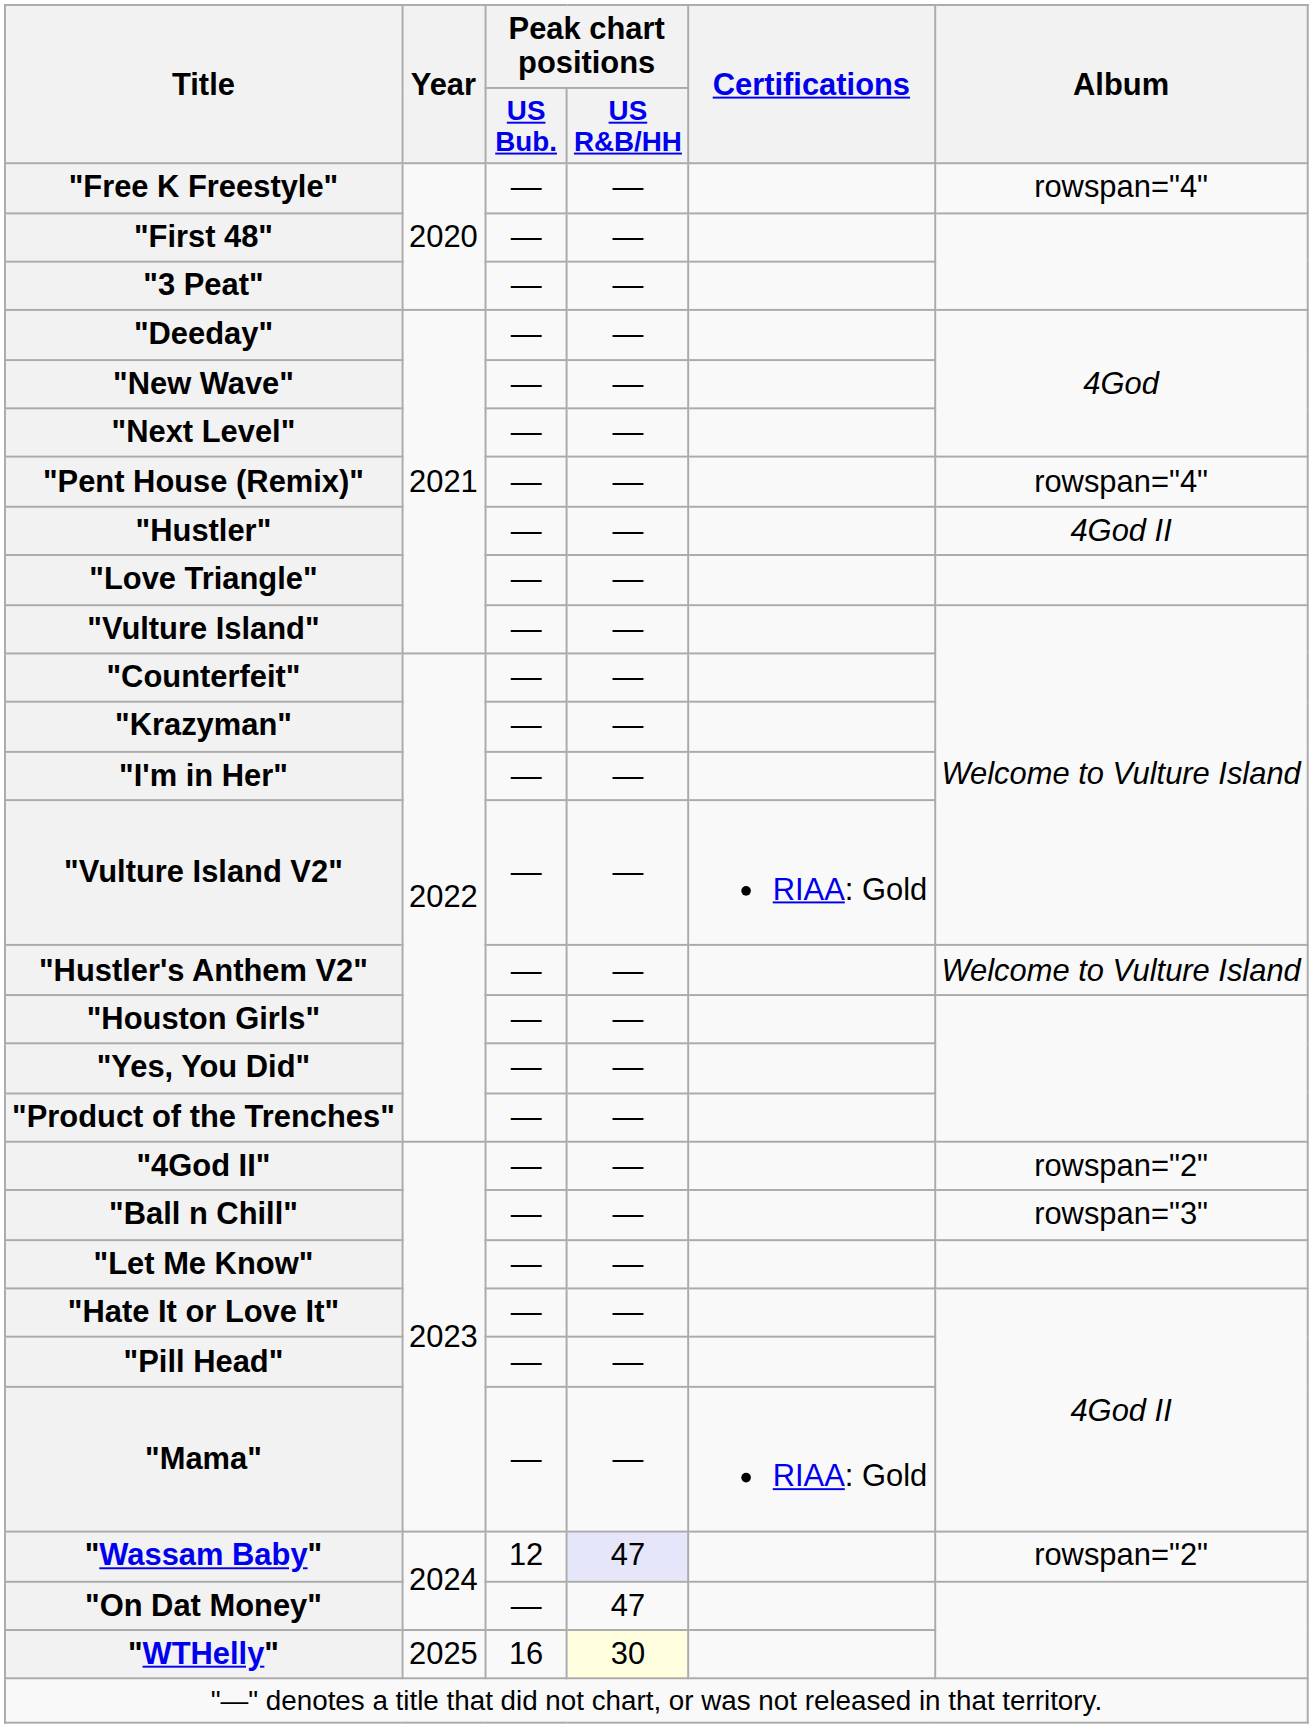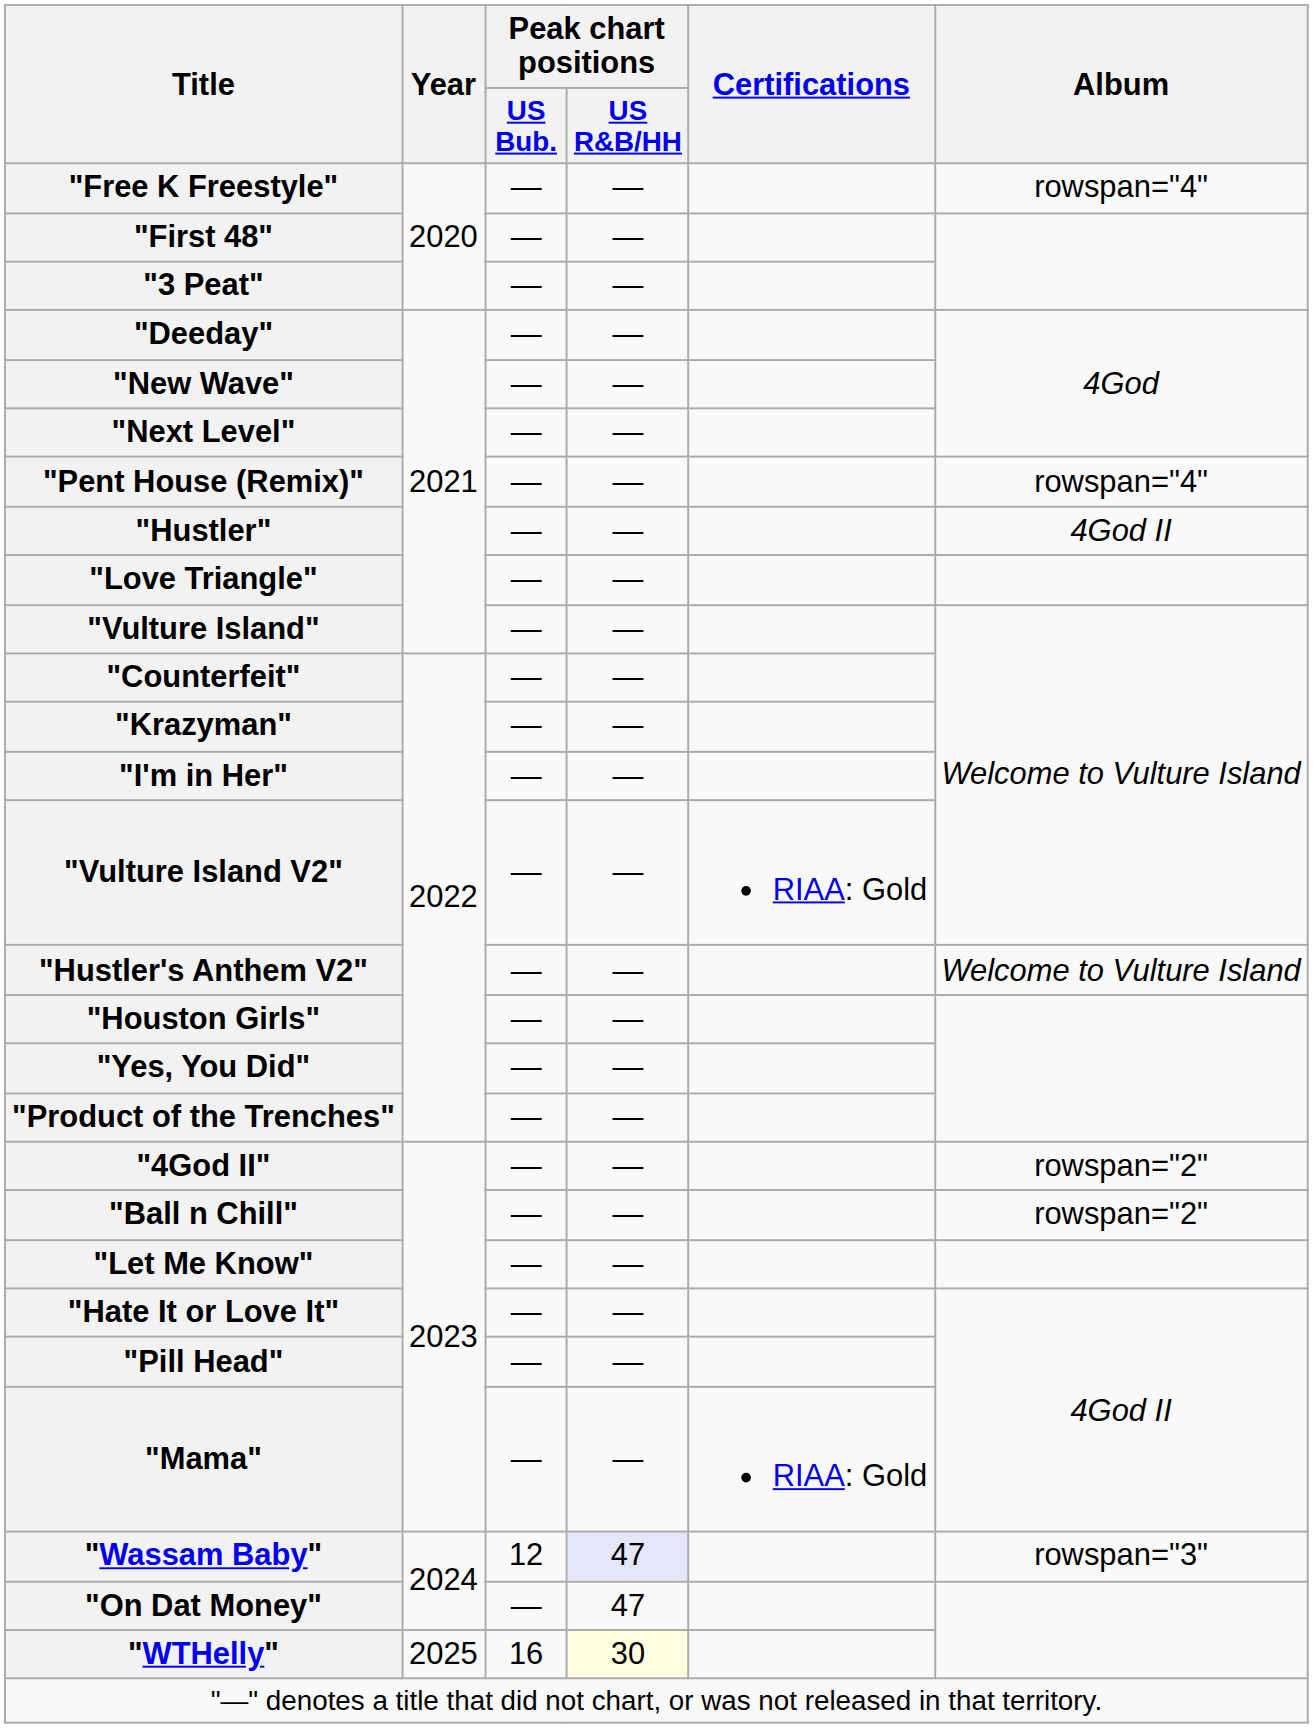(1121, 1214) rowspan="3" -> (1121, 1214) rowspan="2"
(1121, 1555) rowspan="2" -> (1121, 1555) rowspan="3"
